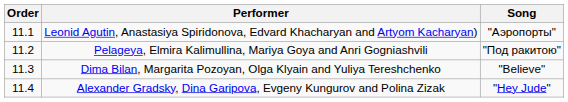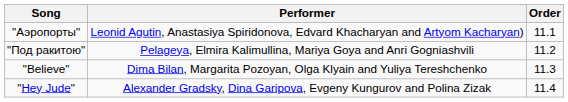columns swapped: (23, 13) <-> (522, 13)
